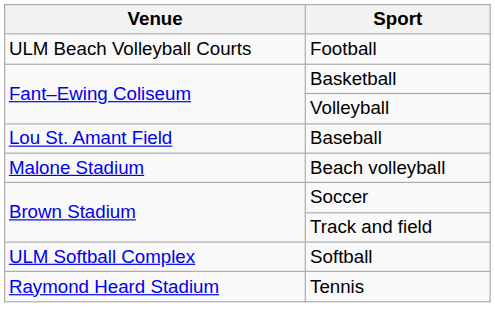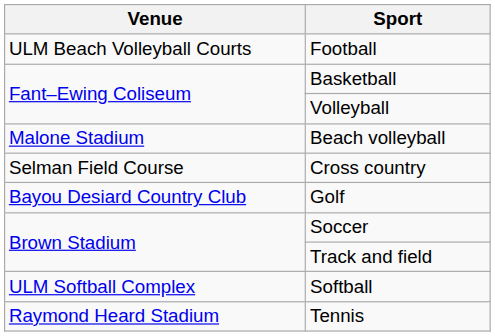- row: (346, 138)
+ row: (368, 167)
+ row: (327, 197)
